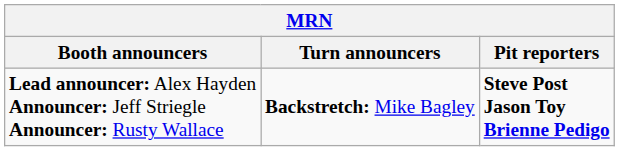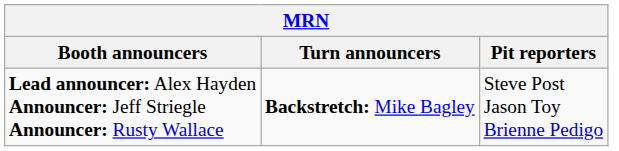(547, 107) bold -> (543, 107) normal
